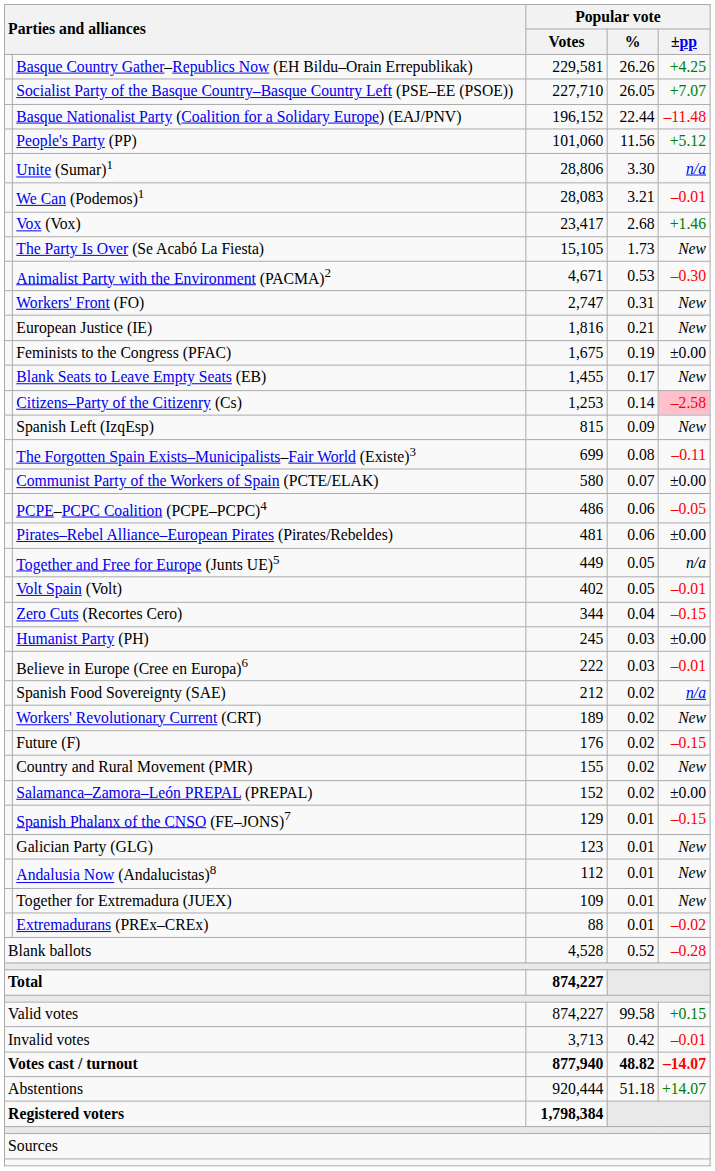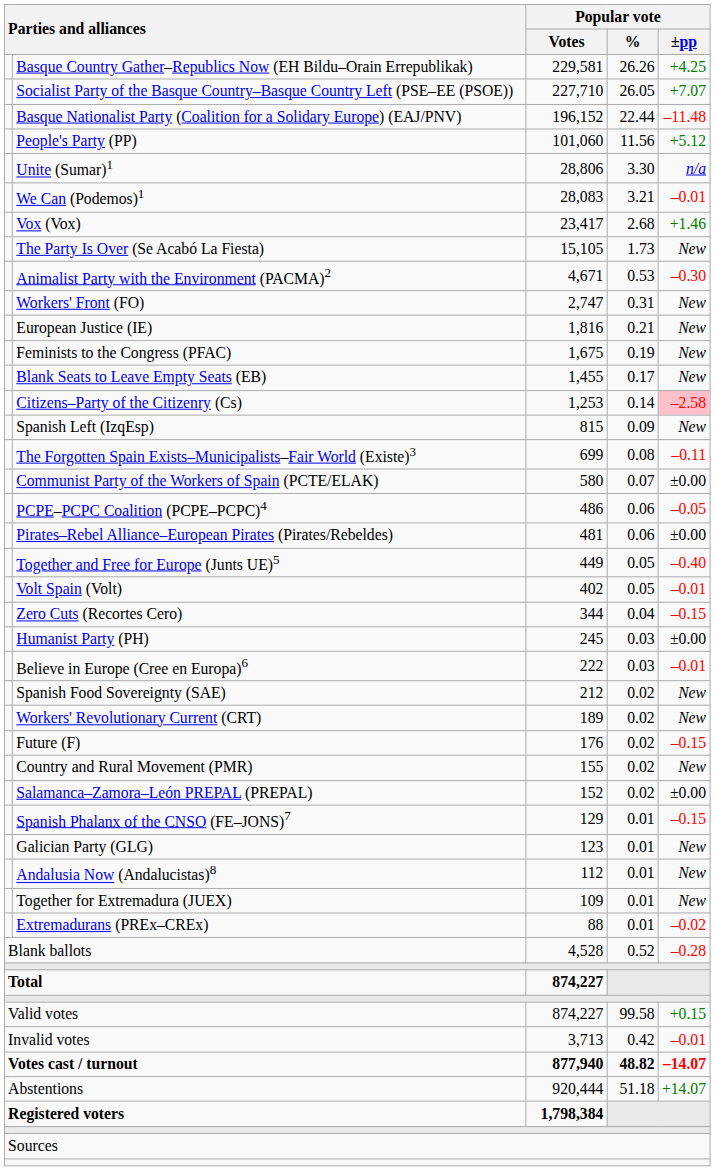(688, 352) ±0.00 -> (692, 352) New
(696, 562) n/a -> (688, 562) –0.40
(696, 693) n/a -> (692, 693) New
